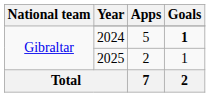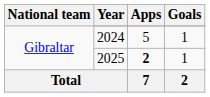(185, 37) bold -> (185, 37) normal
(146, 59) normal -> (146, 59) bold
